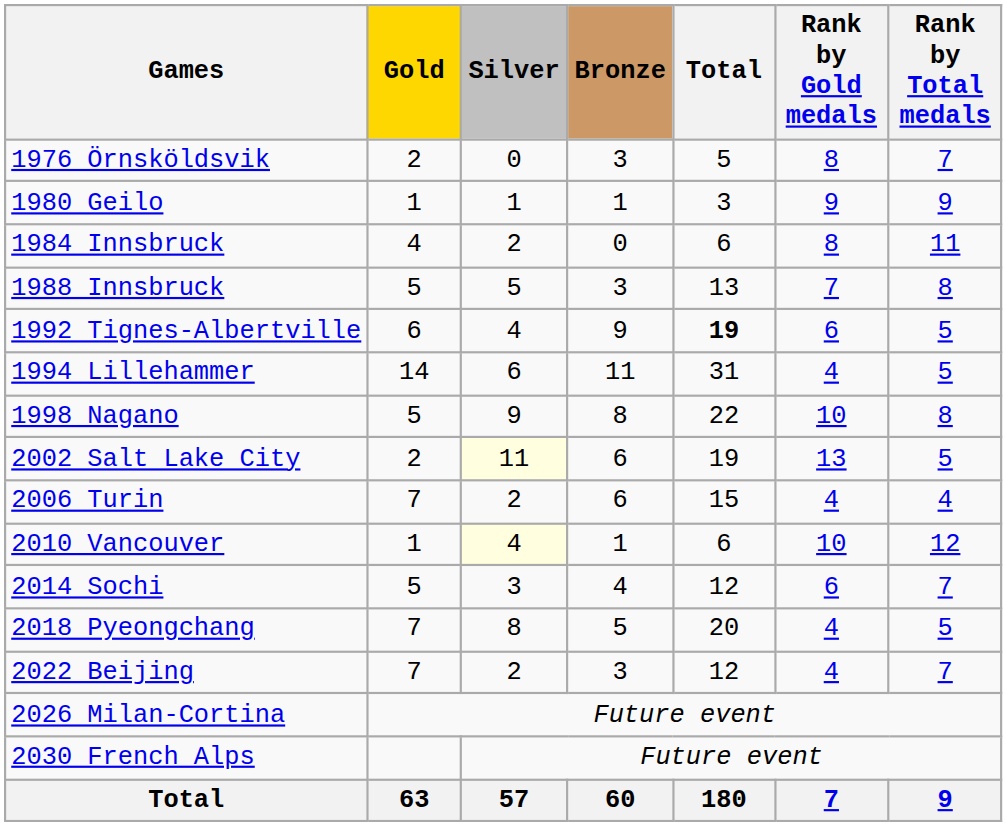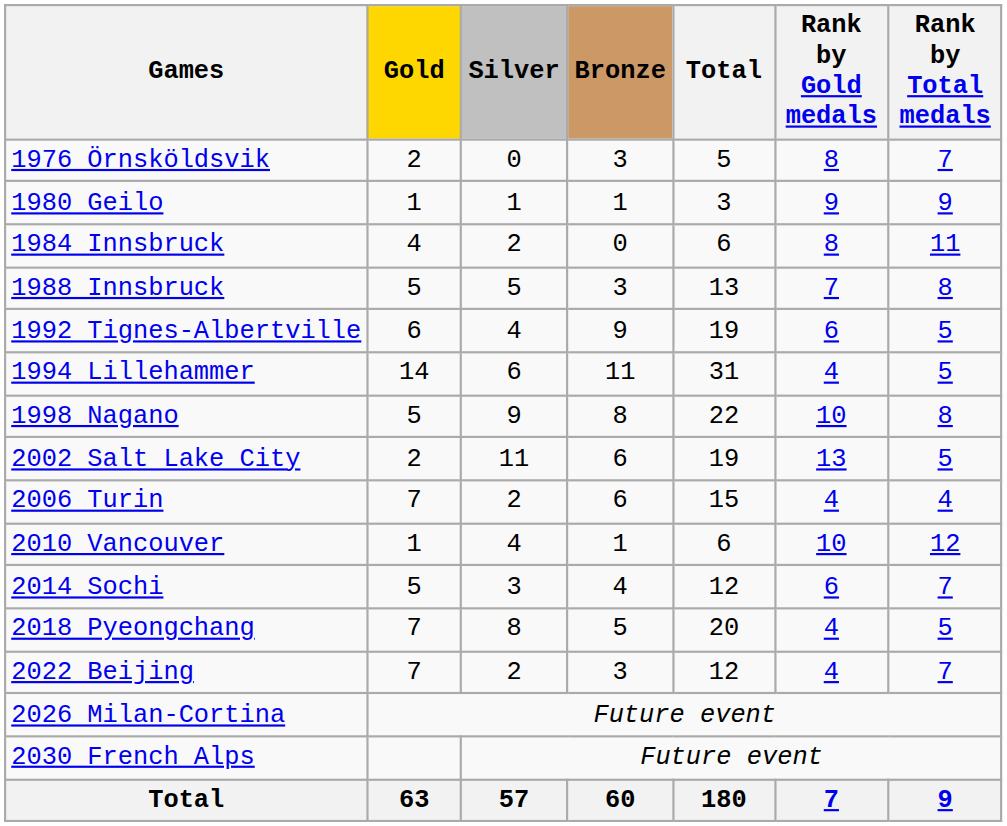(724, 331) bold -> (724, 331) normal
(514, 458) lightyellow background -> (514, 458) no background
(514, 544) lightyellow background -> (514, 544) no background
